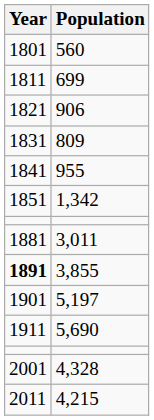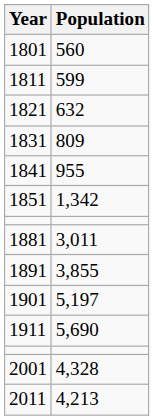(70, 79) 699 -> (70, 79) 599
(70, 110) 906 -> (70, 110) 632
(28, 269) bold -> (28, 269) normal
(77, 399) 4,215 -> (77, 399) 4,213
